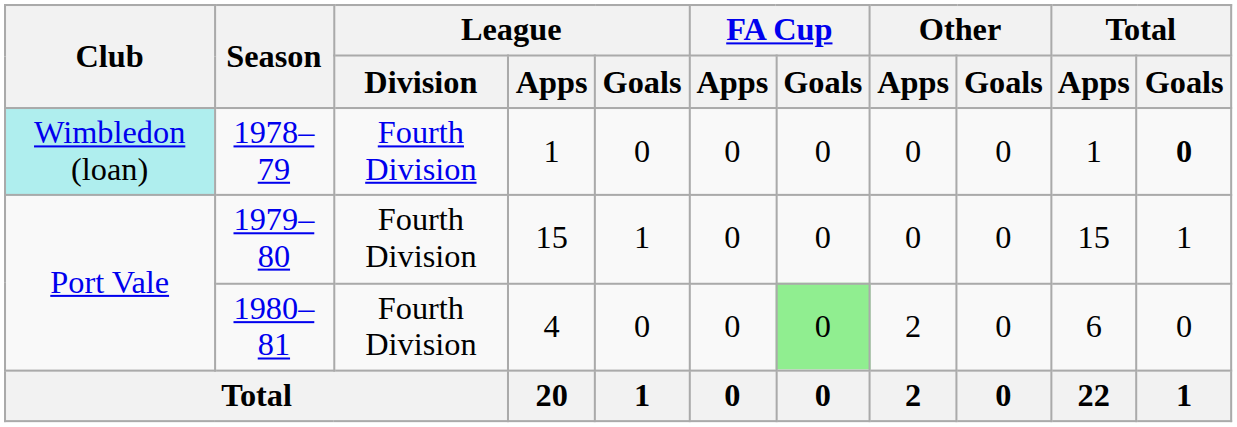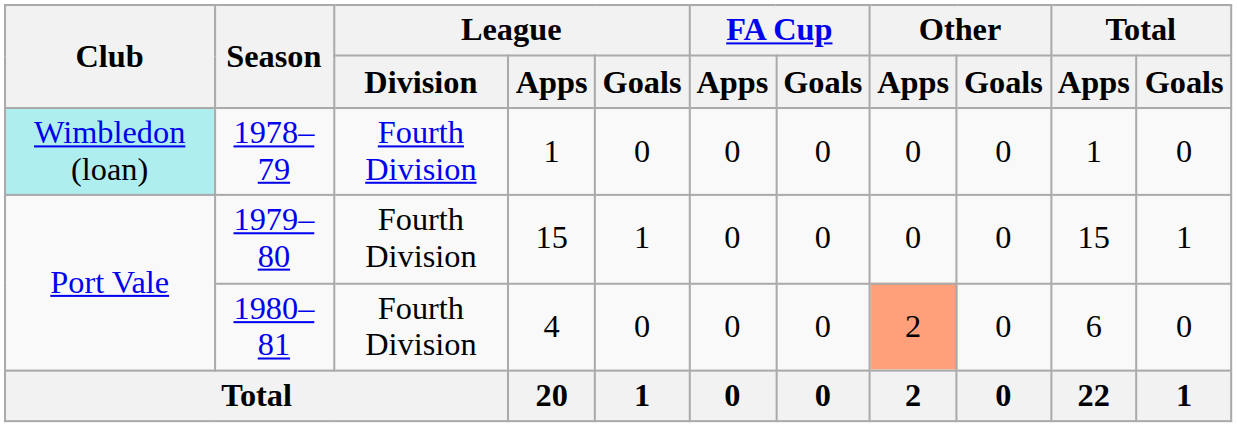(1184, 150) bold -> (1184, 150) normal
(823, 326) lightgreen background -> (823, 326) no background
(913, 326) no background -> (913, 326) lightsalmon background
